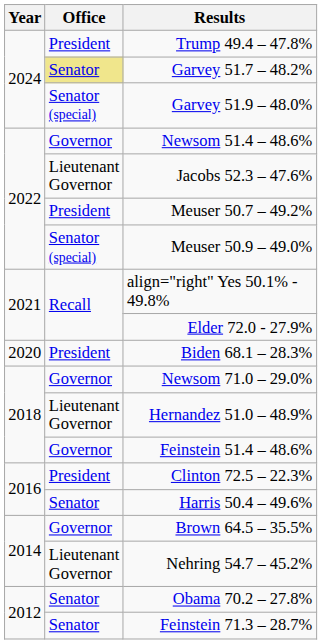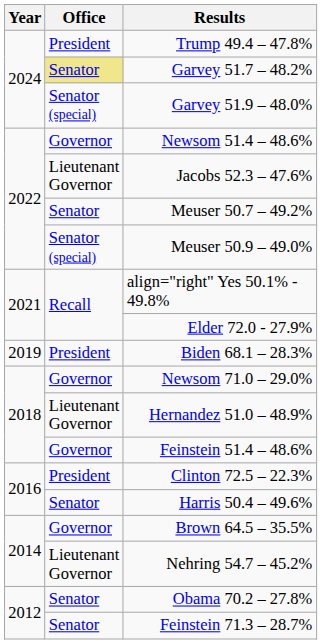(80, 211) President -> (74, 211) Senator
(25, 353) 2020 -> (25, 353) 2019
